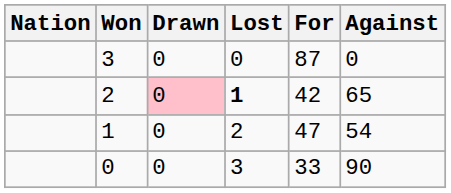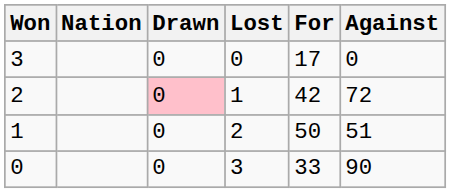columns swapped: (50, 23) <-> (121, 23)
(308, 60) 87 -> (308, 60) 17
(237, 96) bold -> (237, 96) normal
(359, 96) 65 -> (359, 96) 72
(308, 132) 47 -> (308, 132) 50
(359, 132) 54 -> (359, 132) 51
